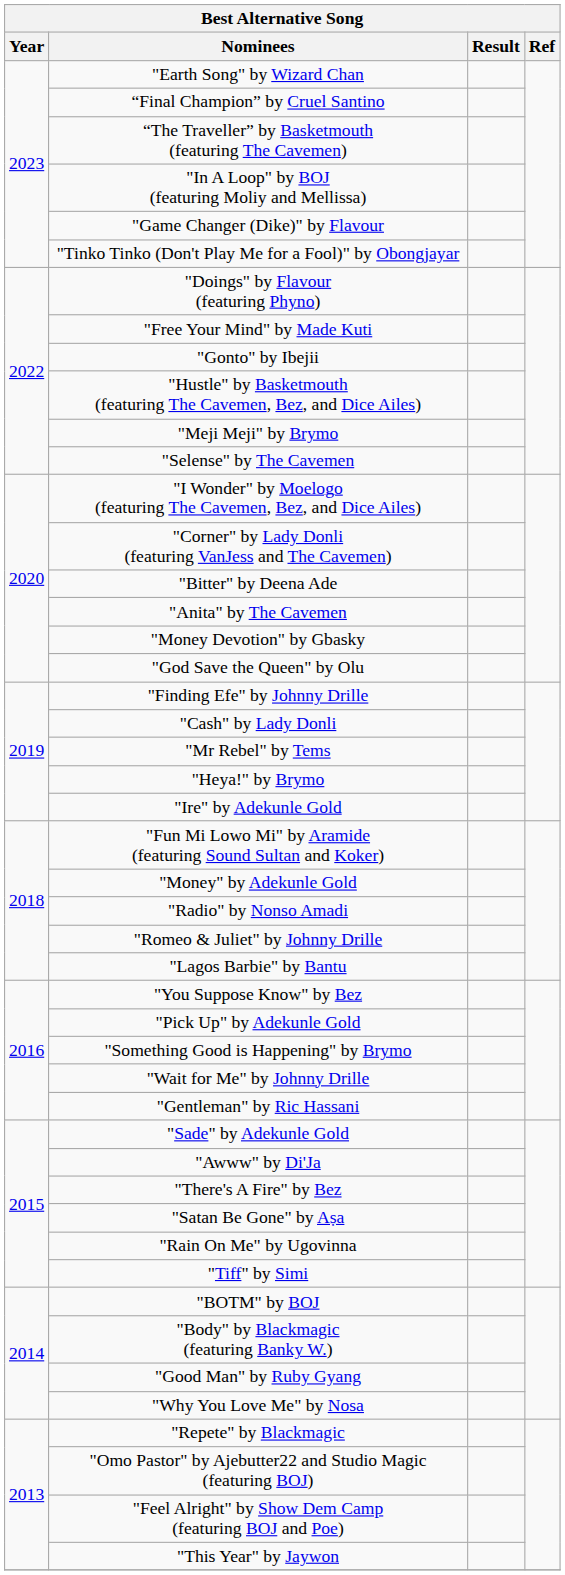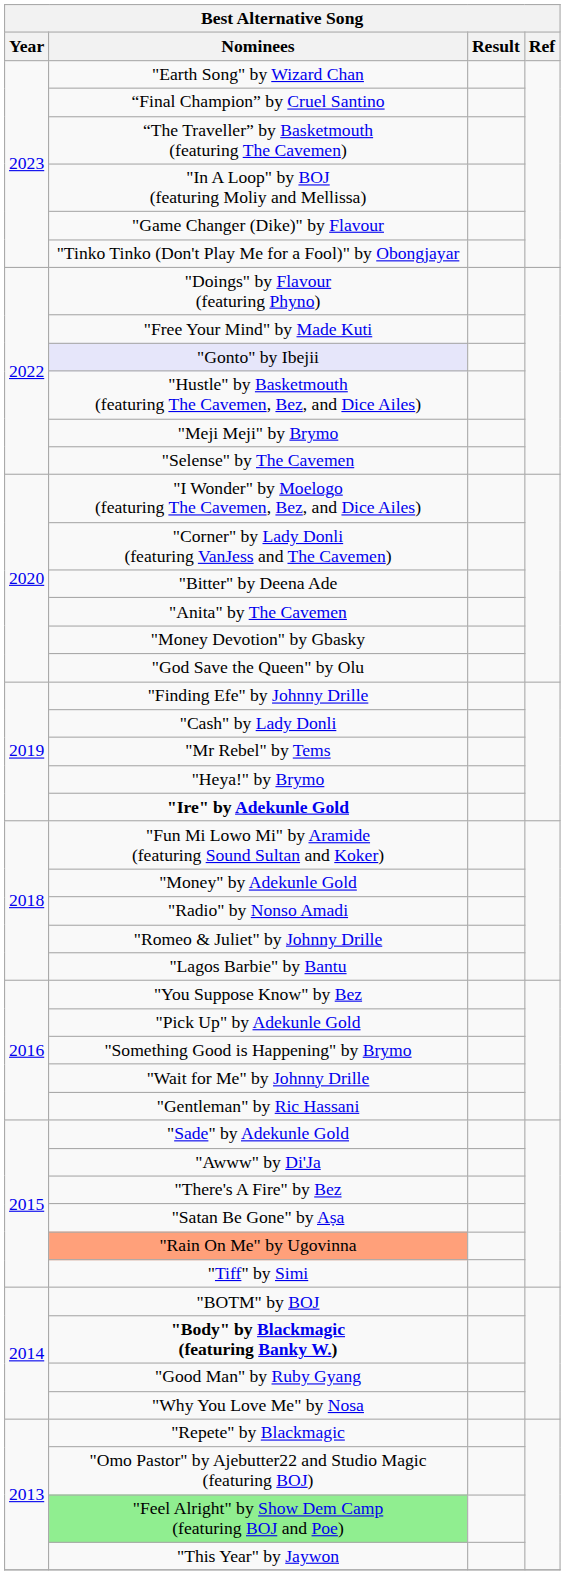(258, 356) no background -> (258, 356) lavender background
(258, 807) normal -> (258, 807) bold
(258, 1245) no background -> (258, 1245) lightsalmon background
(258, 1339) normal -> (258, 1339) bold
(258, 1518) no background -> (258, 1518) lightgreen background
